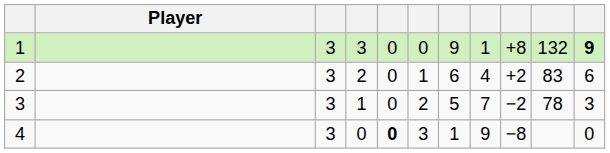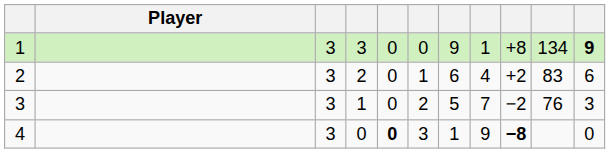(553, 47) 132 -> (553, 47) 134
(553, 104) 78 -> (553, 104) 76
(516, 133) normal -> (516, 133) bold
